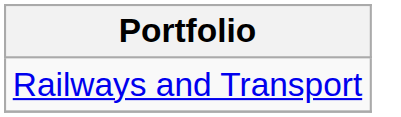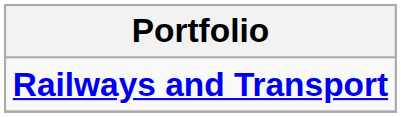(187, 84) normal -> (200, 84) bold
